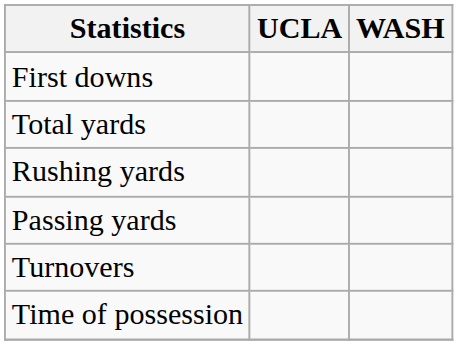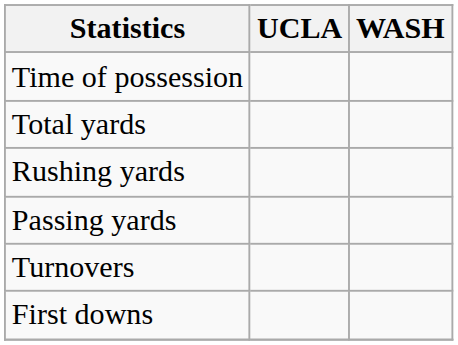rows swapped: (82, 76) <-> (127, 314)
